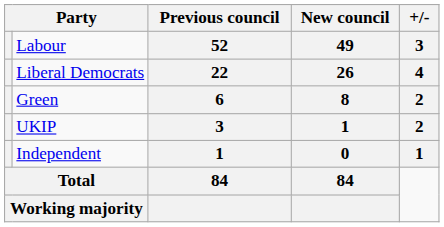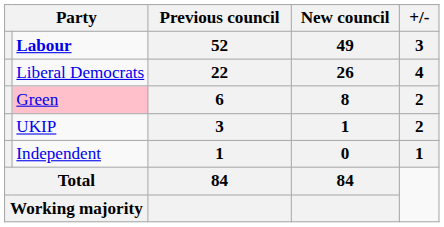(41, 45) normal -> (44, 45) bold
(37, 99) no background -> (37, 99) pink background
